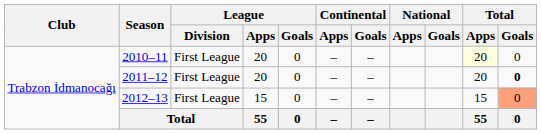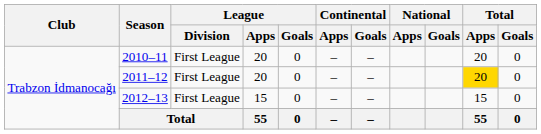(481, 56) lightyellow background -> (481, 56) no background
(481, 77) no background -> (481, 77) gold background
(517, 77) bold -> (517, 77) normal
(517, 98) lightsalmon background -> (517, 98) no background
